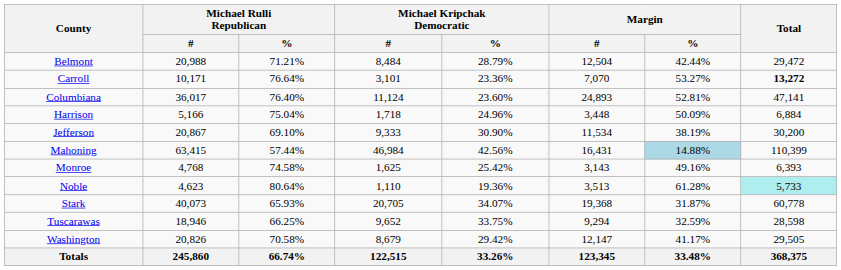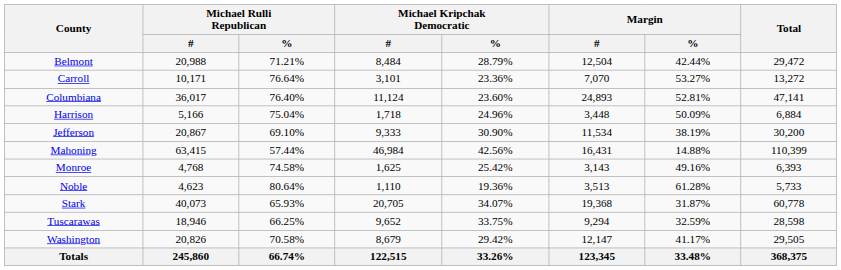(789, 79) bold -> (789, 79) normal
(693, 150) lightblue background -> (693, 150) no background
(789, 185) paleturquoise background -> (789, 185) no background
